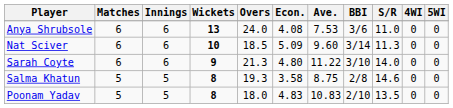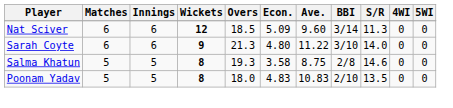- row: (50, 29)
(214, 46) 10 -> (201, 29) 12
